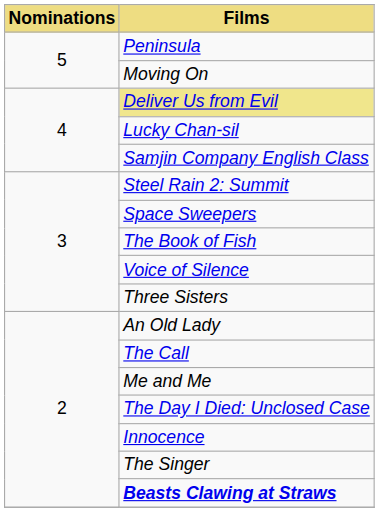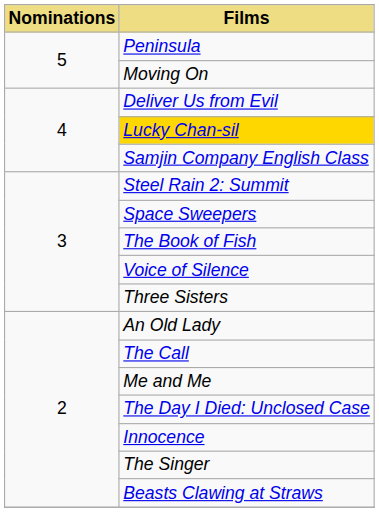(201, 102) khaki background -> (201, 102) no background
(181, 130) no background -> (181, 130) gold background
(230, 492) bold -> (223, 492) normal
